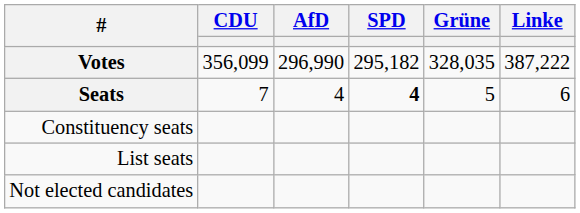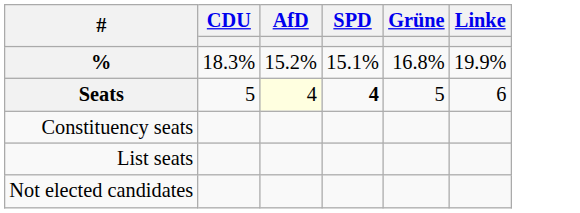- row: (101, 62)
+ row: (101, 62)
(264, 94) 7 -> (250, 94) 5
(339, 94) no background -> (312, 94) lightyellow background
